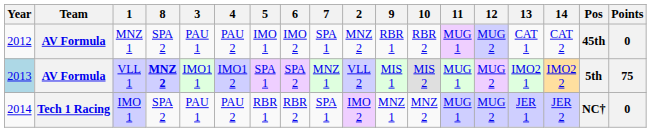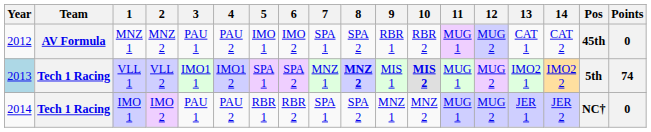columns swapped: (359, 14) <-> (163, 14)
(74, 75) AV Formula -> (74, 75) Tech 1 Racing
(424, 75) normal -> (424, 75) bold
(627, 75) 75 -> (627, 75) 74
